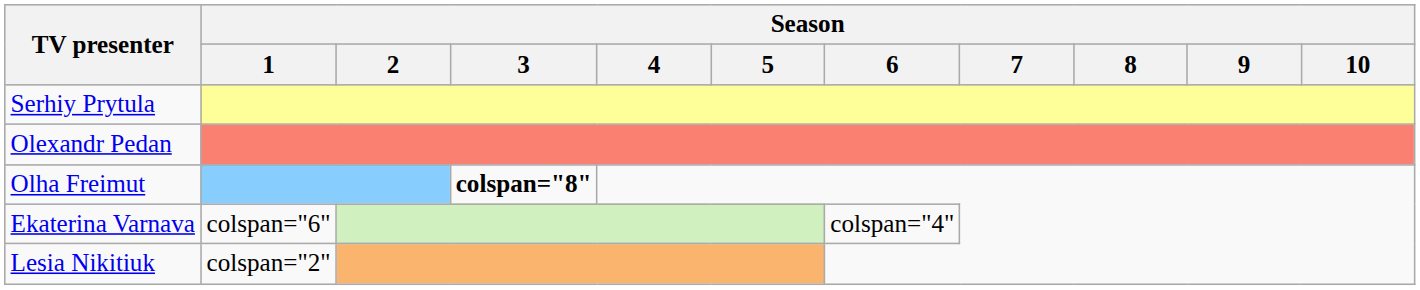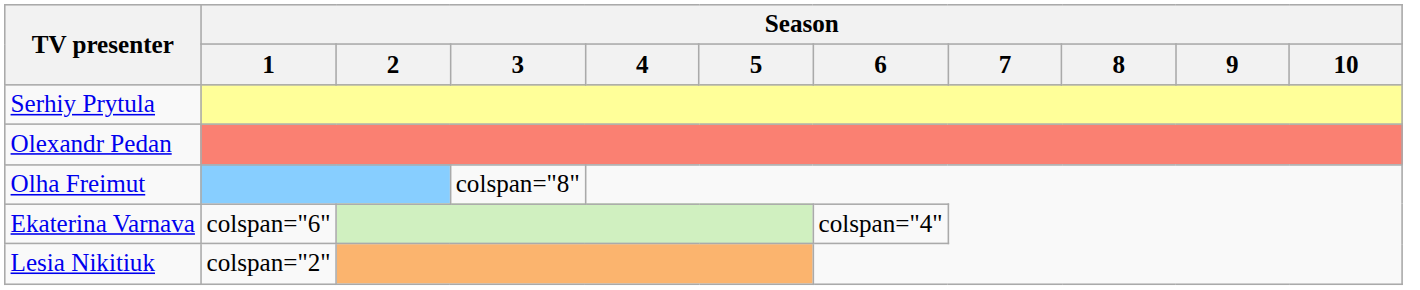(524, 183) bold -> (518, 183) normal
